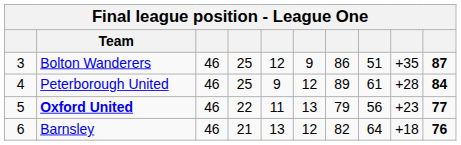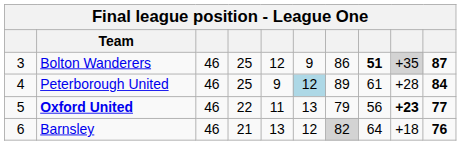(374, 63) normal -> (374, 63) bold
(407, 63) no background -> (407, 63) lightgrey background
(309, 85) no background -> (309, 85) lightblue background
(407, 107) normal -> (407, 107) bold
(342, 129) no background -> (342, 129) lightgrey background
